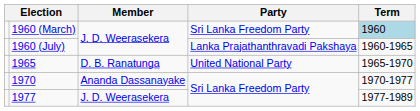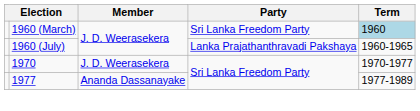- row: (24, 64)
(133, 81) Ananda Dassanayake -> (125, 64) J. D. Weerasekera
(125, 98) J. D. Weerasekera -> (133, 81) Ananda Dassanayake
